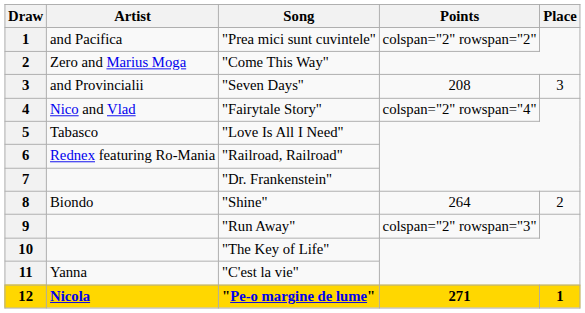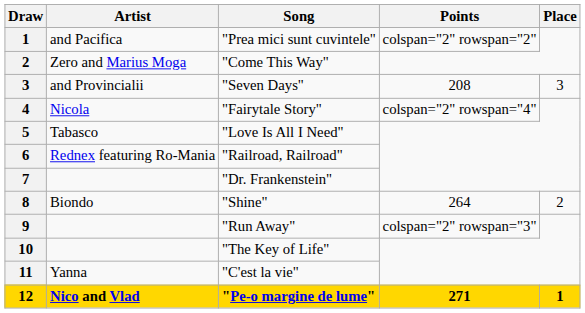(93, 109) Nico and Vlad -> (70, 109) Nicola
(70, 296) Nicola -> (95, 296) Nico and Vlad
